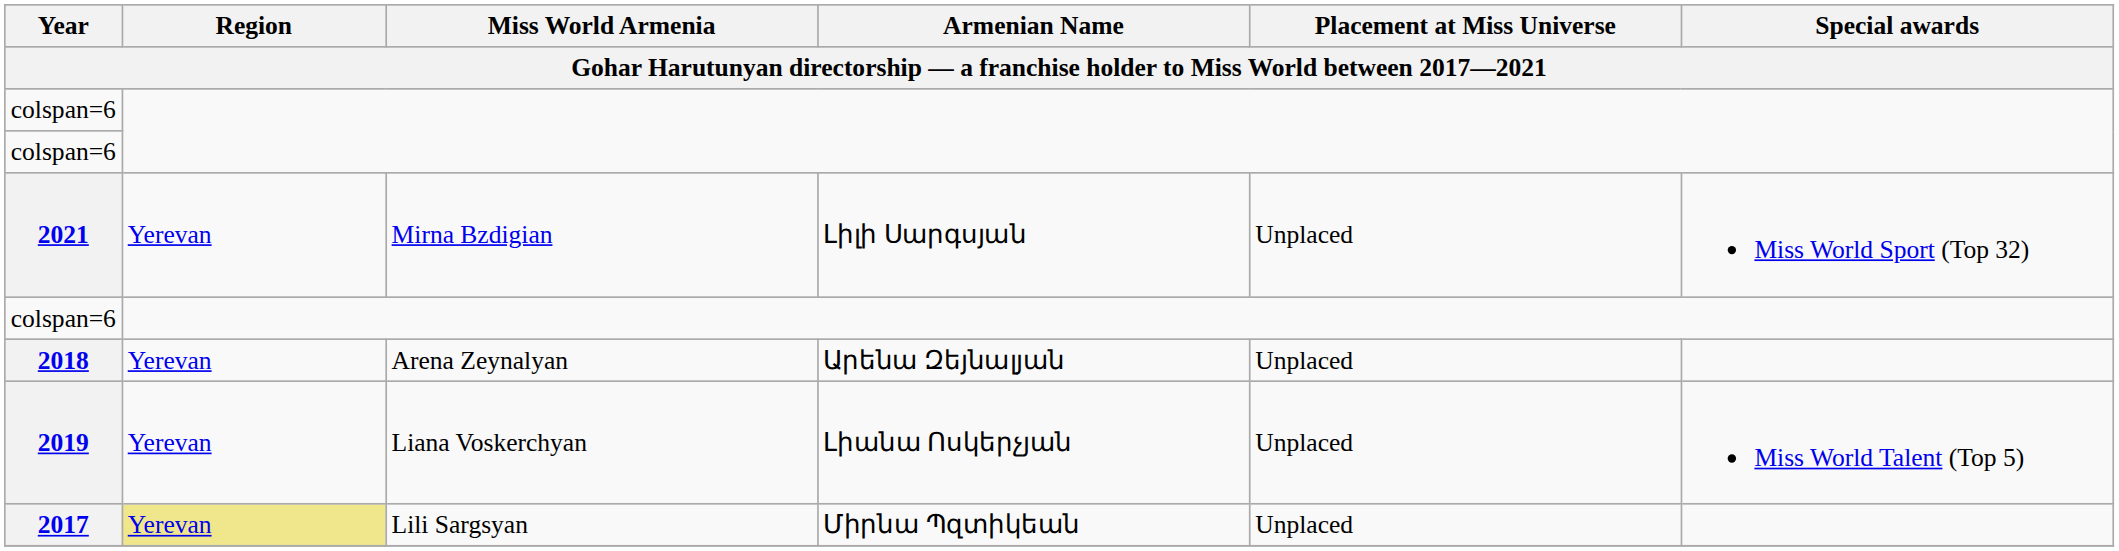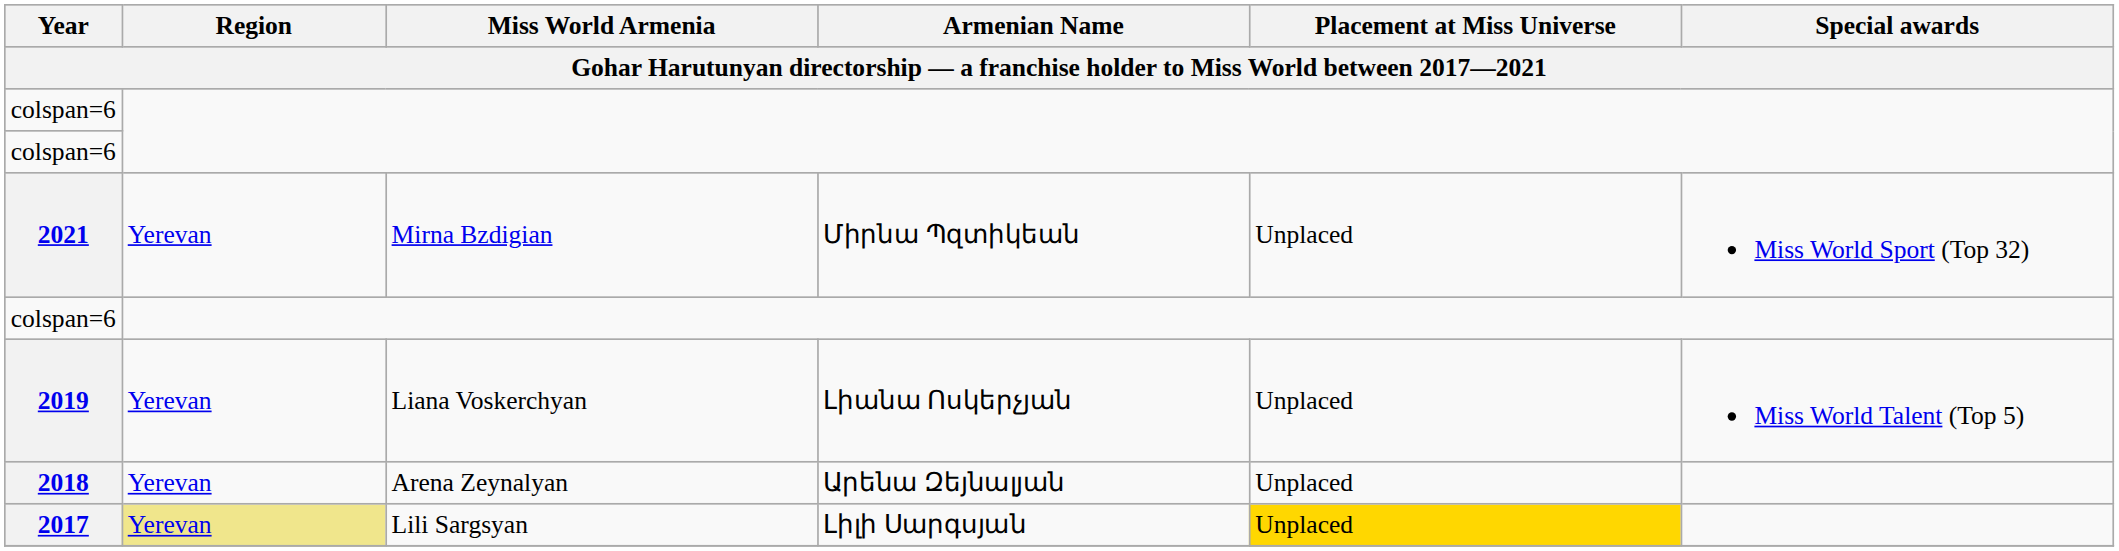(925, 234) Լիլի Սարգսյան -> (952, 234) Միրնա Պզտիկեան
rows swapped: (63, 442) <-> (63, 359)
(952, 525) Միրնա Պզտիկեան -> (925, 525) Լիլի Սարգսյան
(1304, 525) no background -> (1304, 525) gold background
